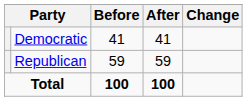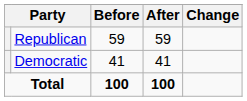rows swapped: (50, 61) <-> (51, 38)
